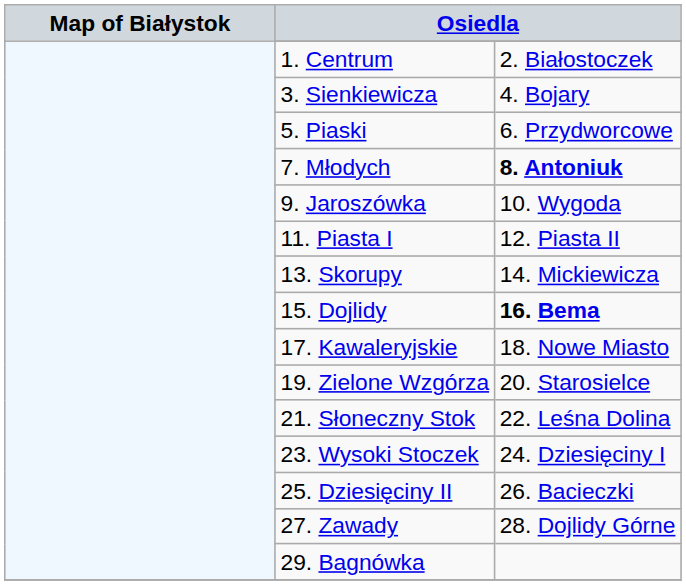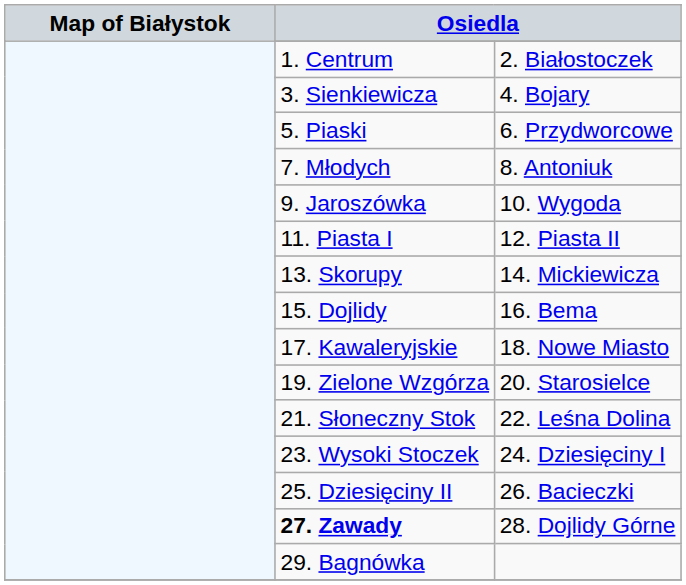(561, 167) bold -> (556, 167) normal
(550, 311) bold -> (548, 311) normal
(339, 526) normal -> (341, 526) bold
